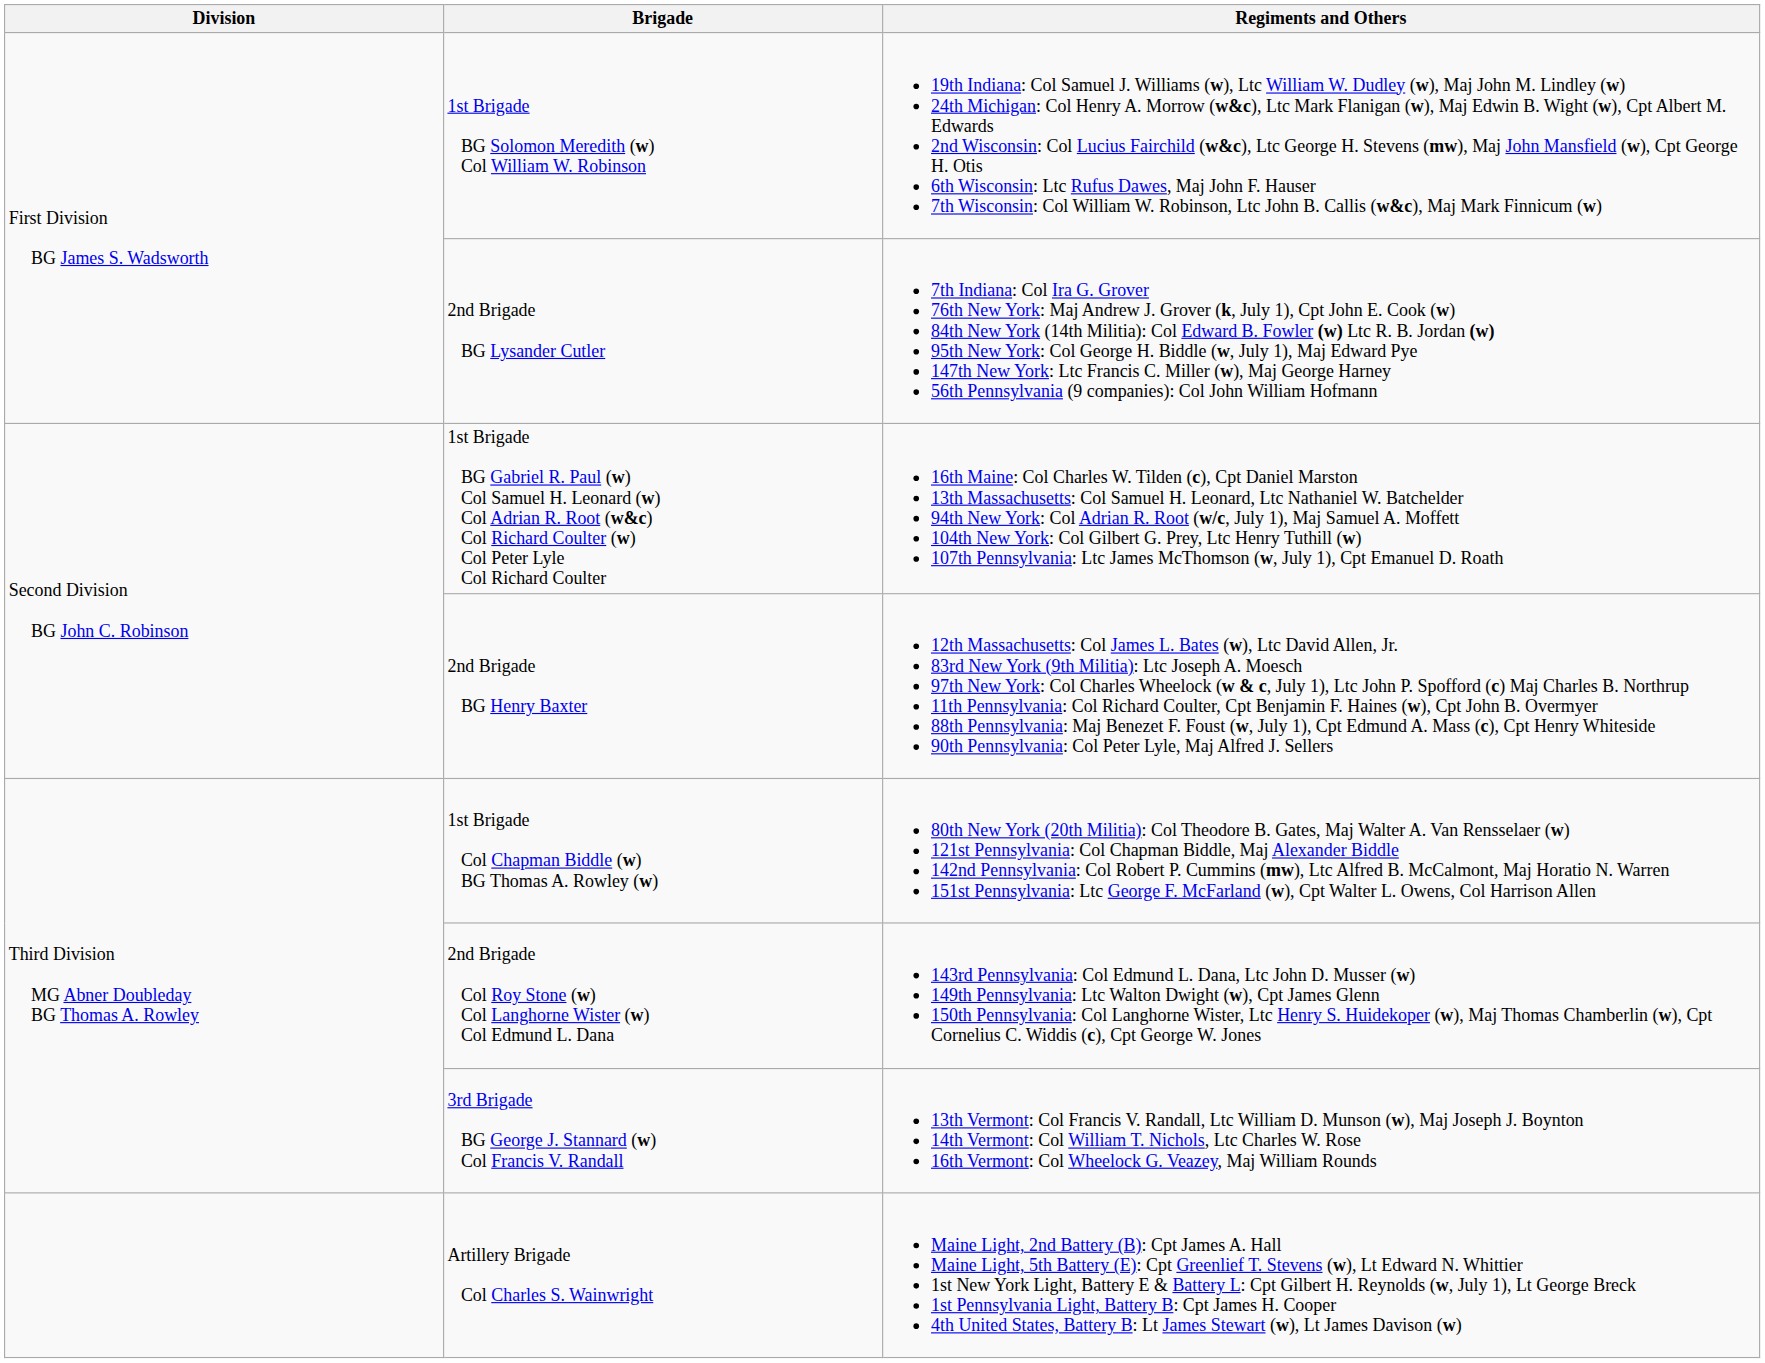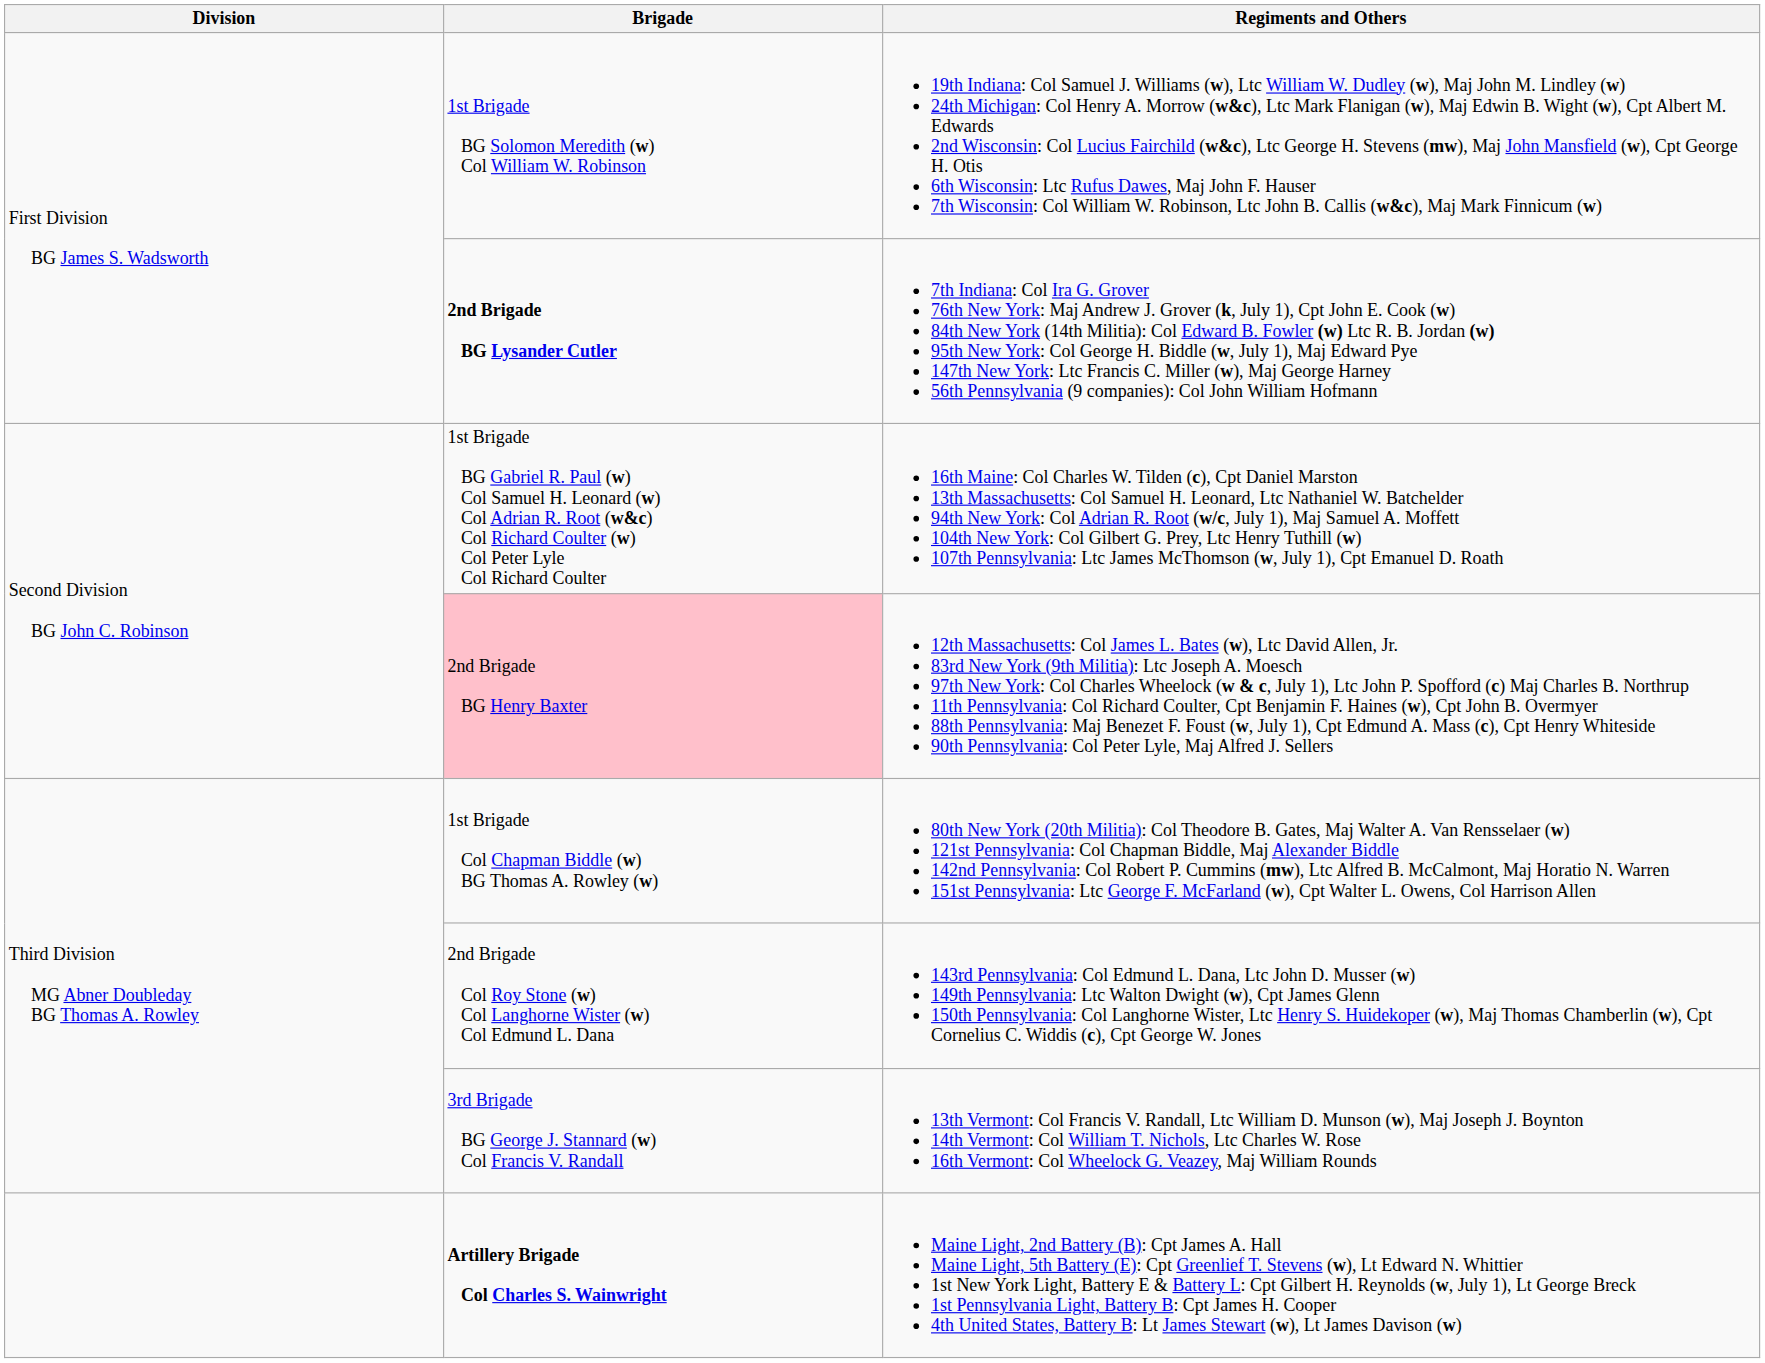(526, 330) normal -> (532, 330) bold
(517, 685) no background -> (517, 685) pink background
(550, 1275) normal -> (557, 1275) bold
